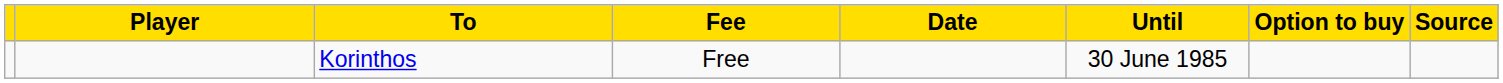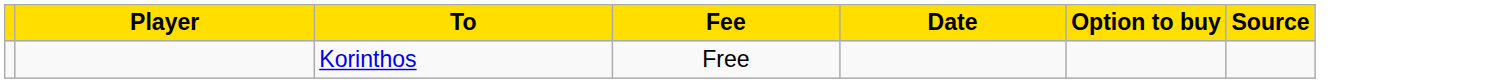- column: (1158, 22)
